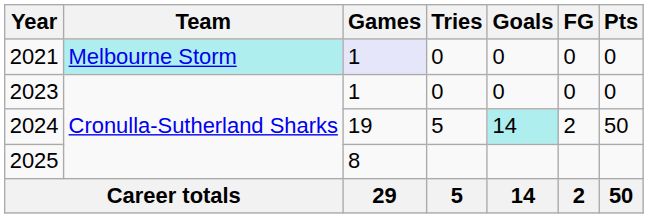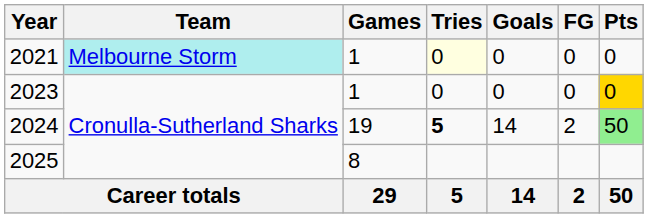(354, 56) lavender background -> (354, 56) no background
(437, 56) no background -> (437, 56) lightyellow background
(610, 91) no background -> (610, 91) gold background
(437, 126) normal -> (437, 126) bold
(505, 126) paleturquoise background -> (505, 126) no background
(616, 126) no background -> (616, 126) lightgreen background
